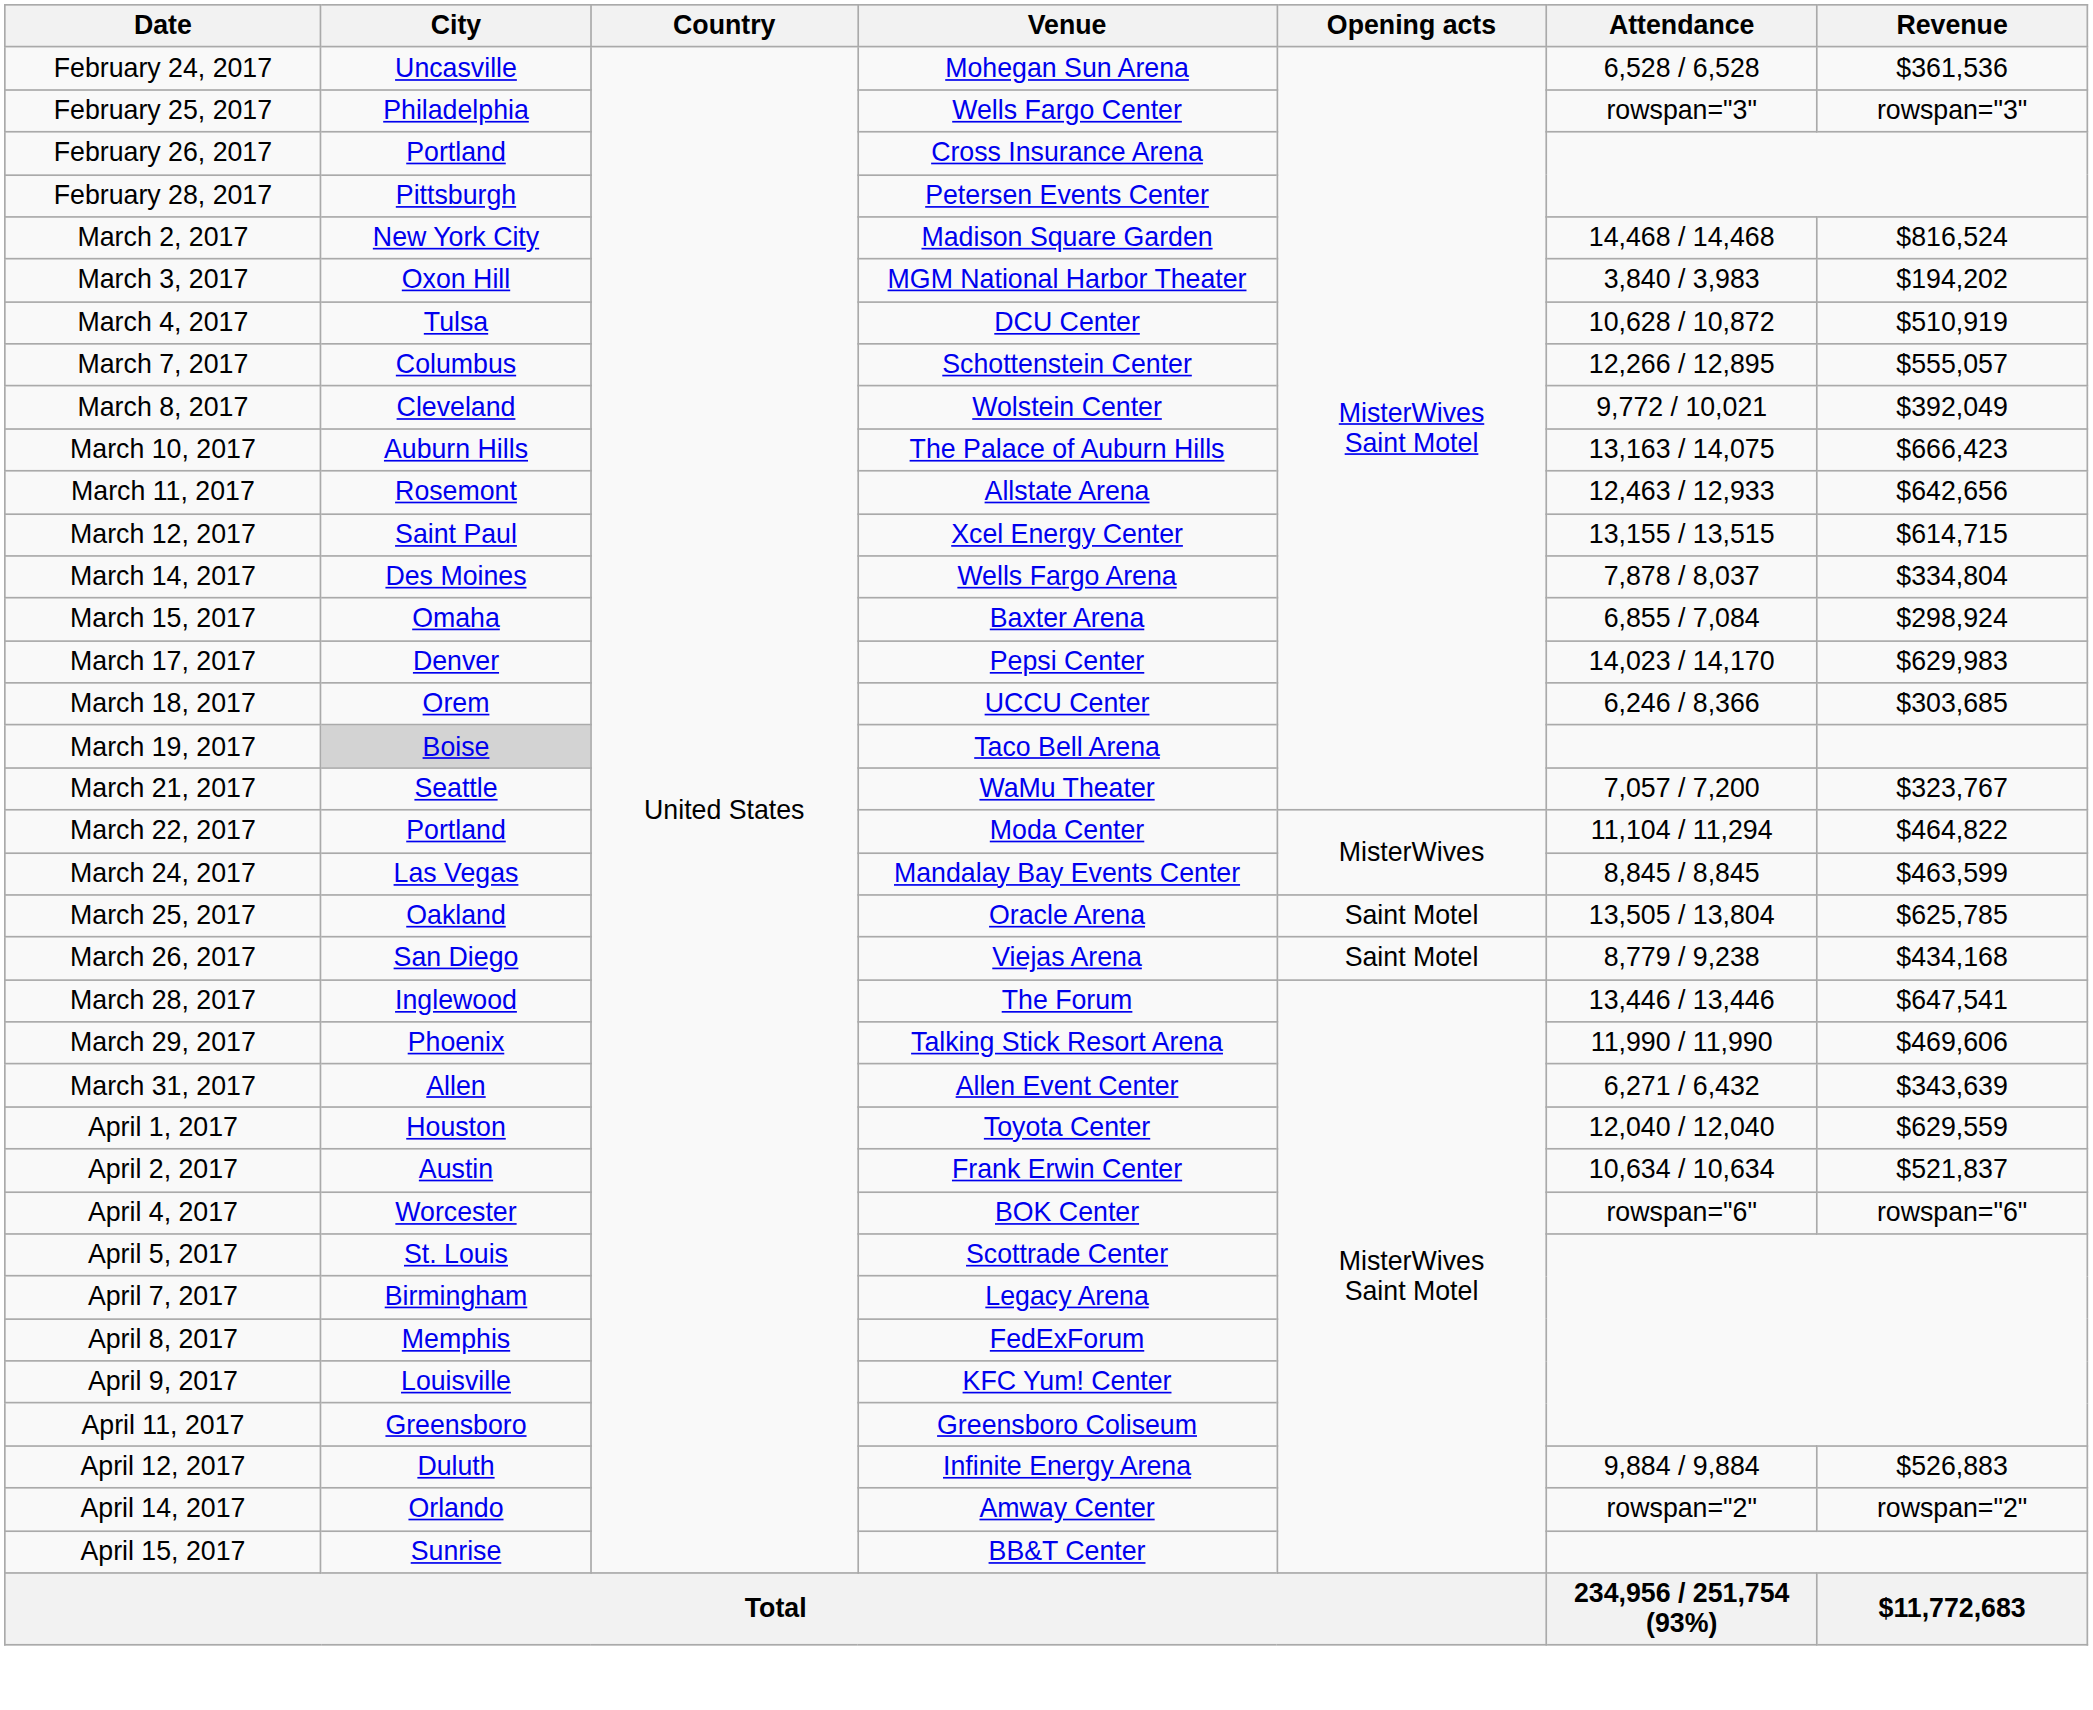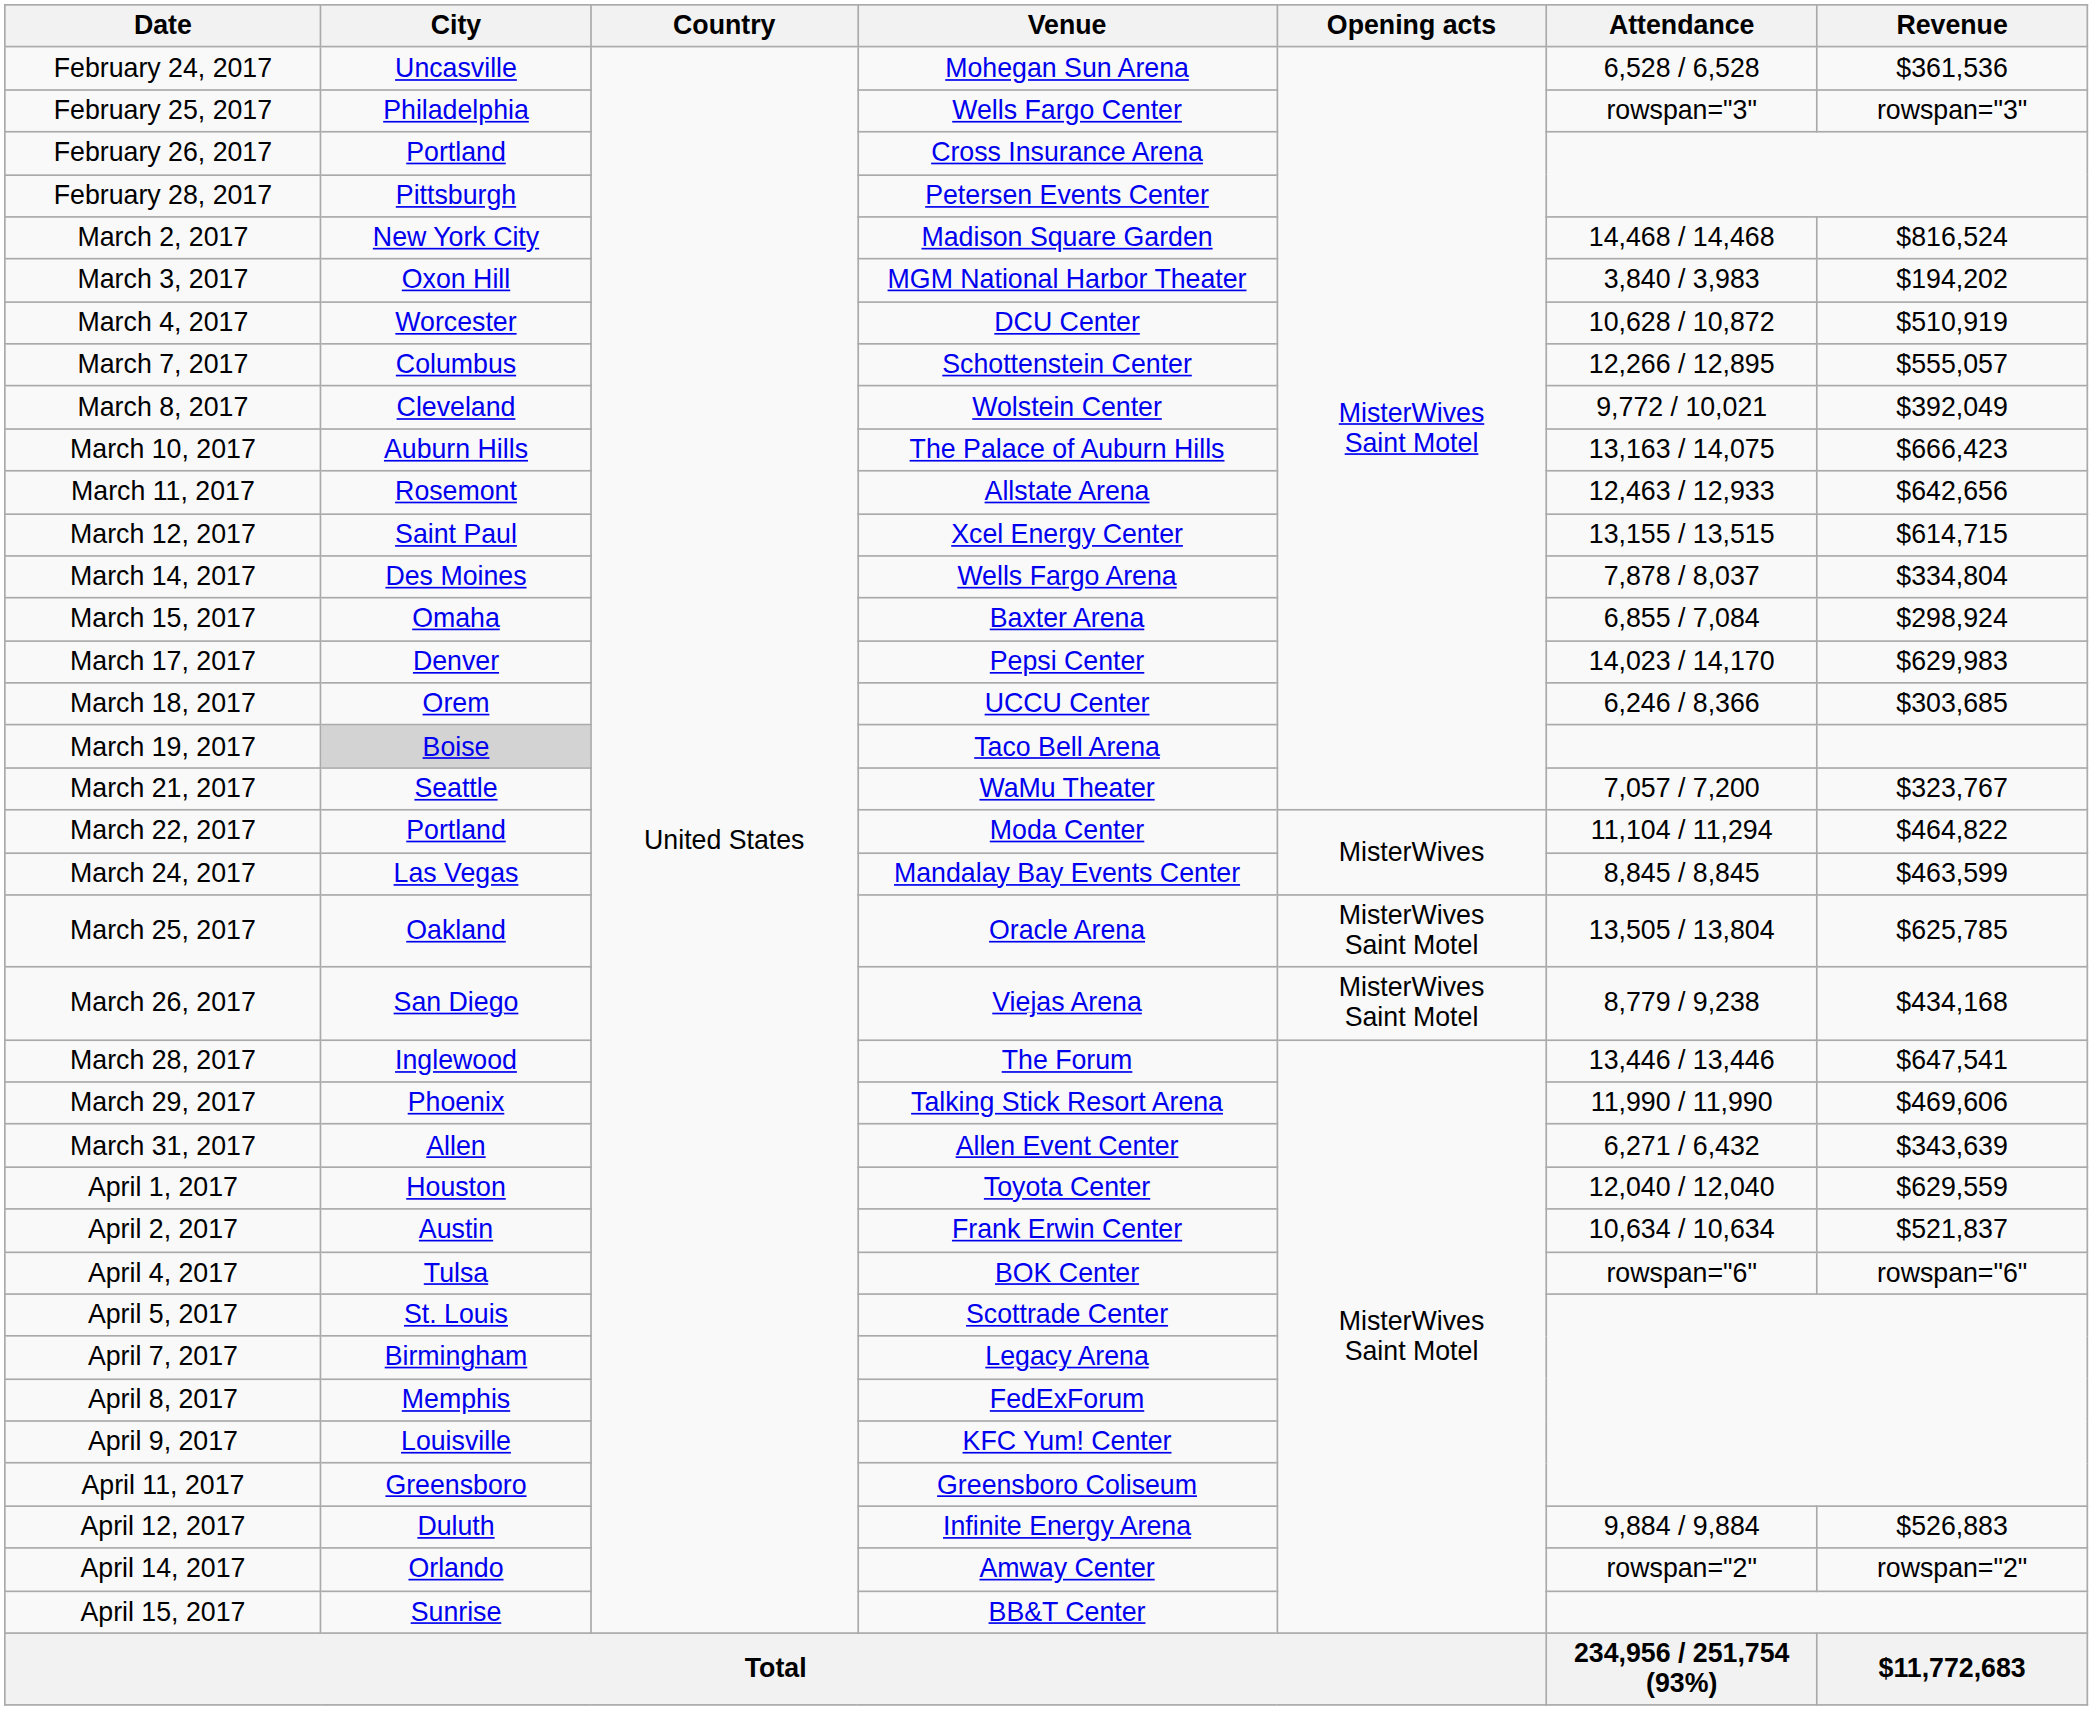(456, 322) Tulsa -> (456, 322) Worcester
(1412, 915) Saint Motel -> (1412, 930) MisterWives Saint Motel
(1412, 957) Saint Motel -> (1412, 1003) MisterWives Saint Motel
(456, 1212) Worcester -> (456, 1272) Tulsa
